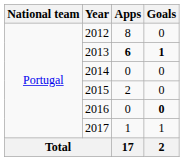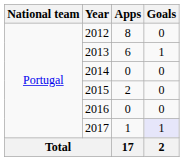(128, 52) bold -> (128, 52) normal
(161, 52) bold -> (161, 52) normal
(161, 109) bold -> (161, 109) normal
(161, 128) no background -> (161, 128) lavender background
